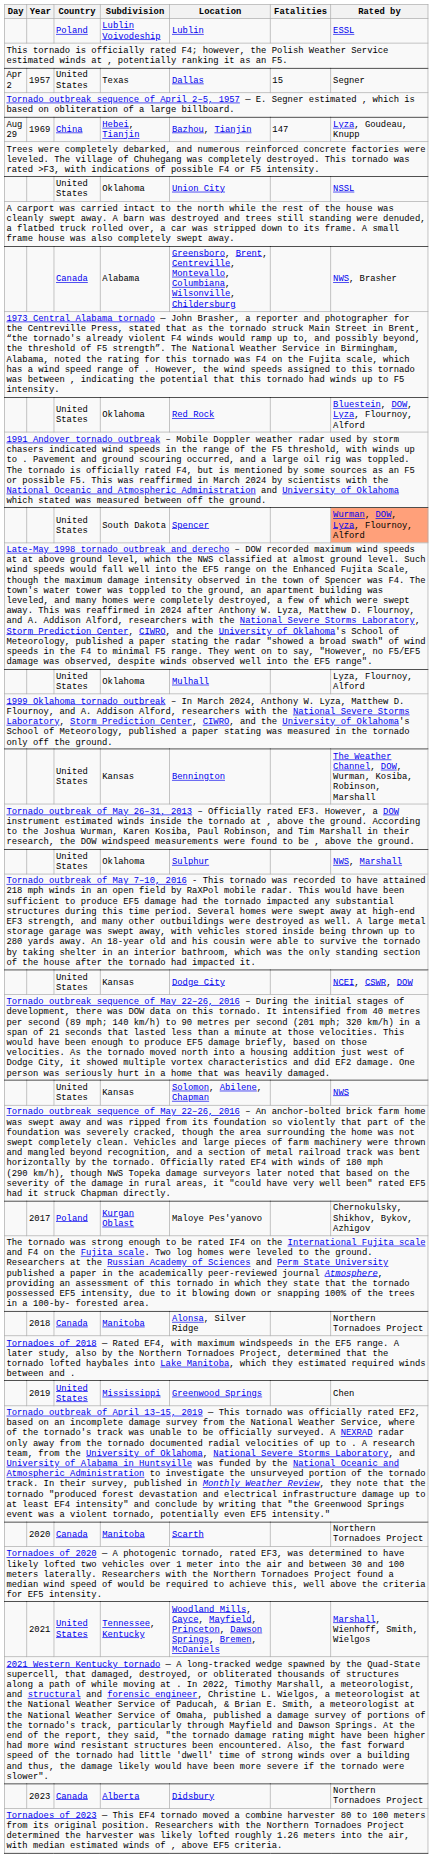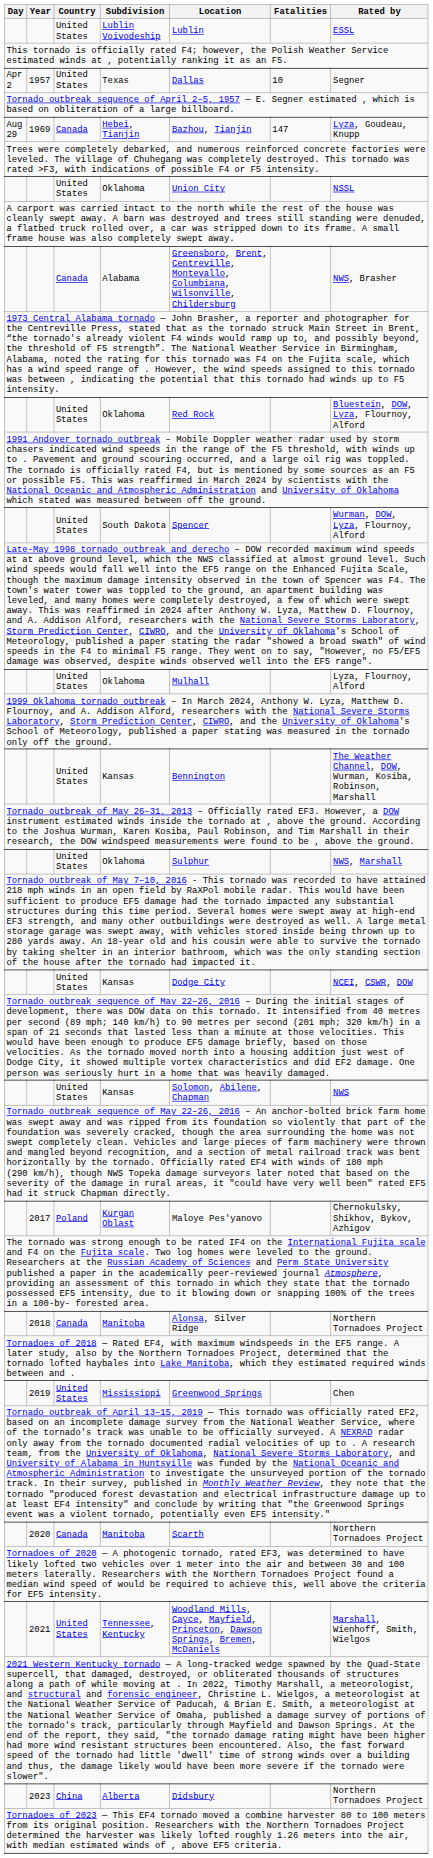(72, 31) Poland -> (72, 31) United States
(278, 80) 15 -> (278, 80) 10
(69, 129) China -> (72, 129) Canada
(373, 525) lightsalmon background -> (373, 525) no background
(72, 1796) Canada -> (69, 1796) China
